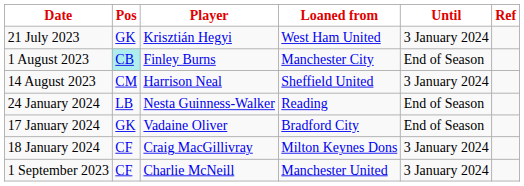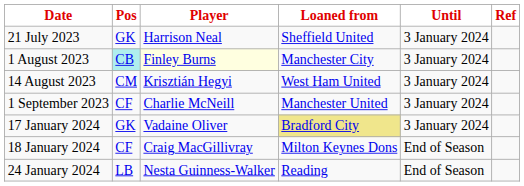(188, 37) Krisztián Hegyi -> (183, 37) Harrison Neal
(331, 37) West Ham United -> (327, 37) Sheffield United
(180, 59) no background -> (180, 59) lightyellow background
(444, 59) End of Season -> (446, 59) 3 January 2024
(183, 81) Harrison Neal -> (188, 81) Krisztián Hegyi
(327, 81) Sheffield United -> (331, 81) West Ham United
rows swapped: (58, 170) <-> (54, 103)
(320, 125) no background -> (320, 125) khaki background
(444, 125) End of Season -> (446, 125) 3 January 2024
(446, 147) 3 January 2024 -> (444, 147) End of Season
